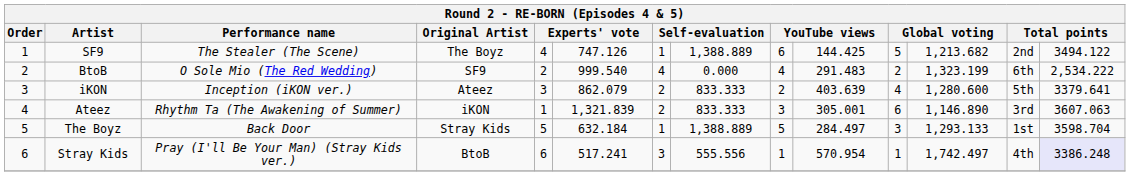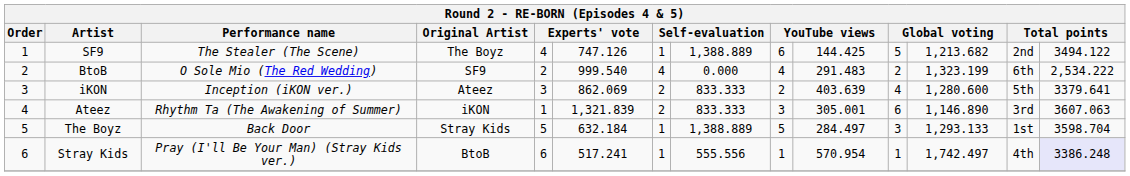(603, 90) 862.079 -> (603, 90) 862.069
(662, 154) 3 -> (662, 154) 1
